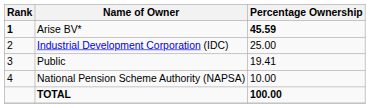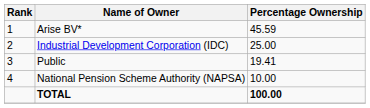(10, 29) bold -> (10, 29) normal
(263, 29) bold -> (263, 29) normal
